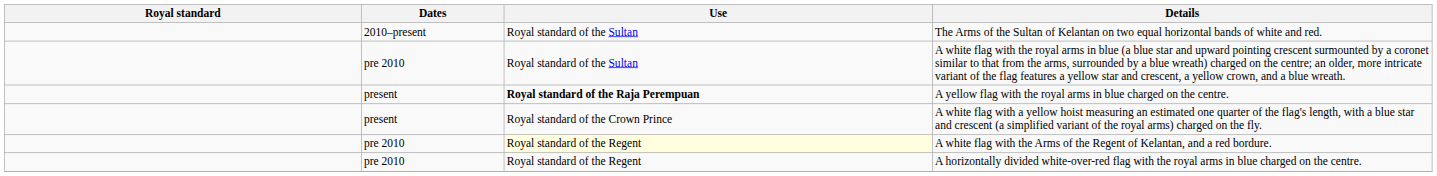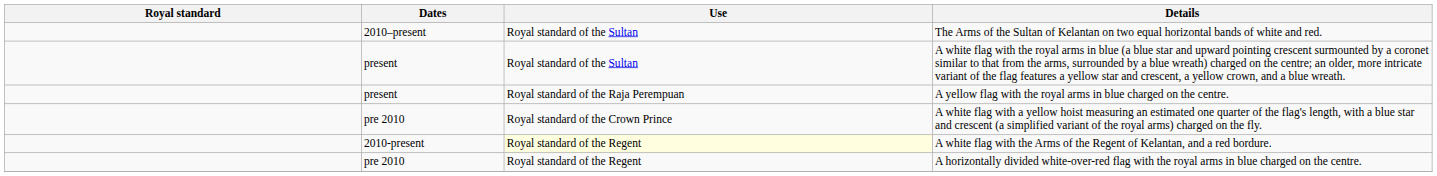(384, 63) pre 2010 -> (381, 63) present
(603, 94) bold -> (596, 94) normal
(381, 119) present -> (384, 119) pre 2010
(384, 143) pre 2010 -> (394, 143) 2010-present
